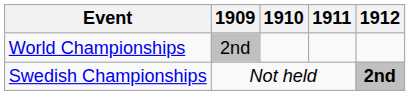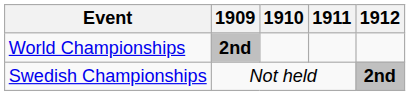(235, 47) normal -> (235, 47) bold
